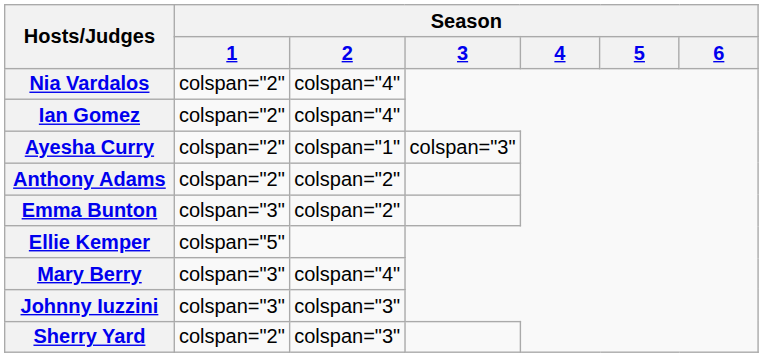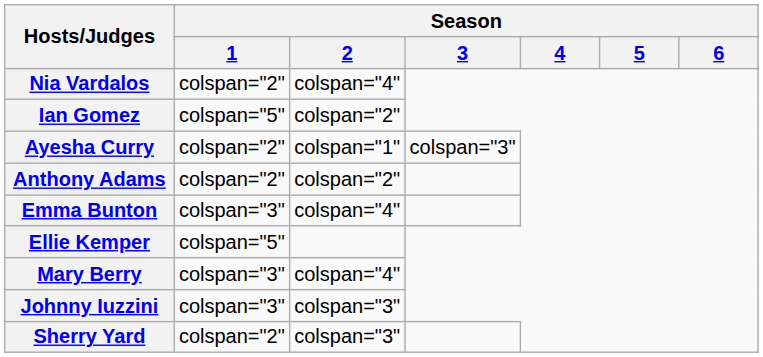(232, 116) colspan="2" -> (232, 116) colspan="5"
(347, 116) colspan="4" -> (347, 116) colspan="2"
(347, 211) colspan="2" -> (347, 211) colspan="4"
